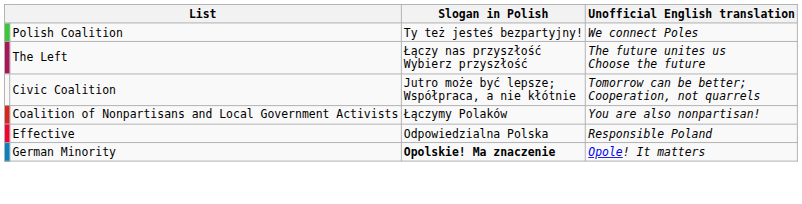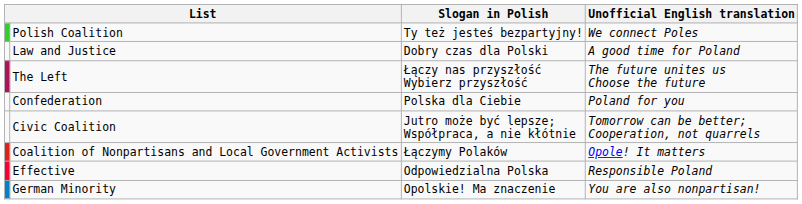+ row: (64, 51)
+ row: (57, 102)
(674, 115) You are also nonpartisan! -> (647, 152) Opole! It matters
(480, 152) bold -> (480, 189) normal
(647, 152) Opole! It matters -> (674, 189) You are also nonpartisan!
